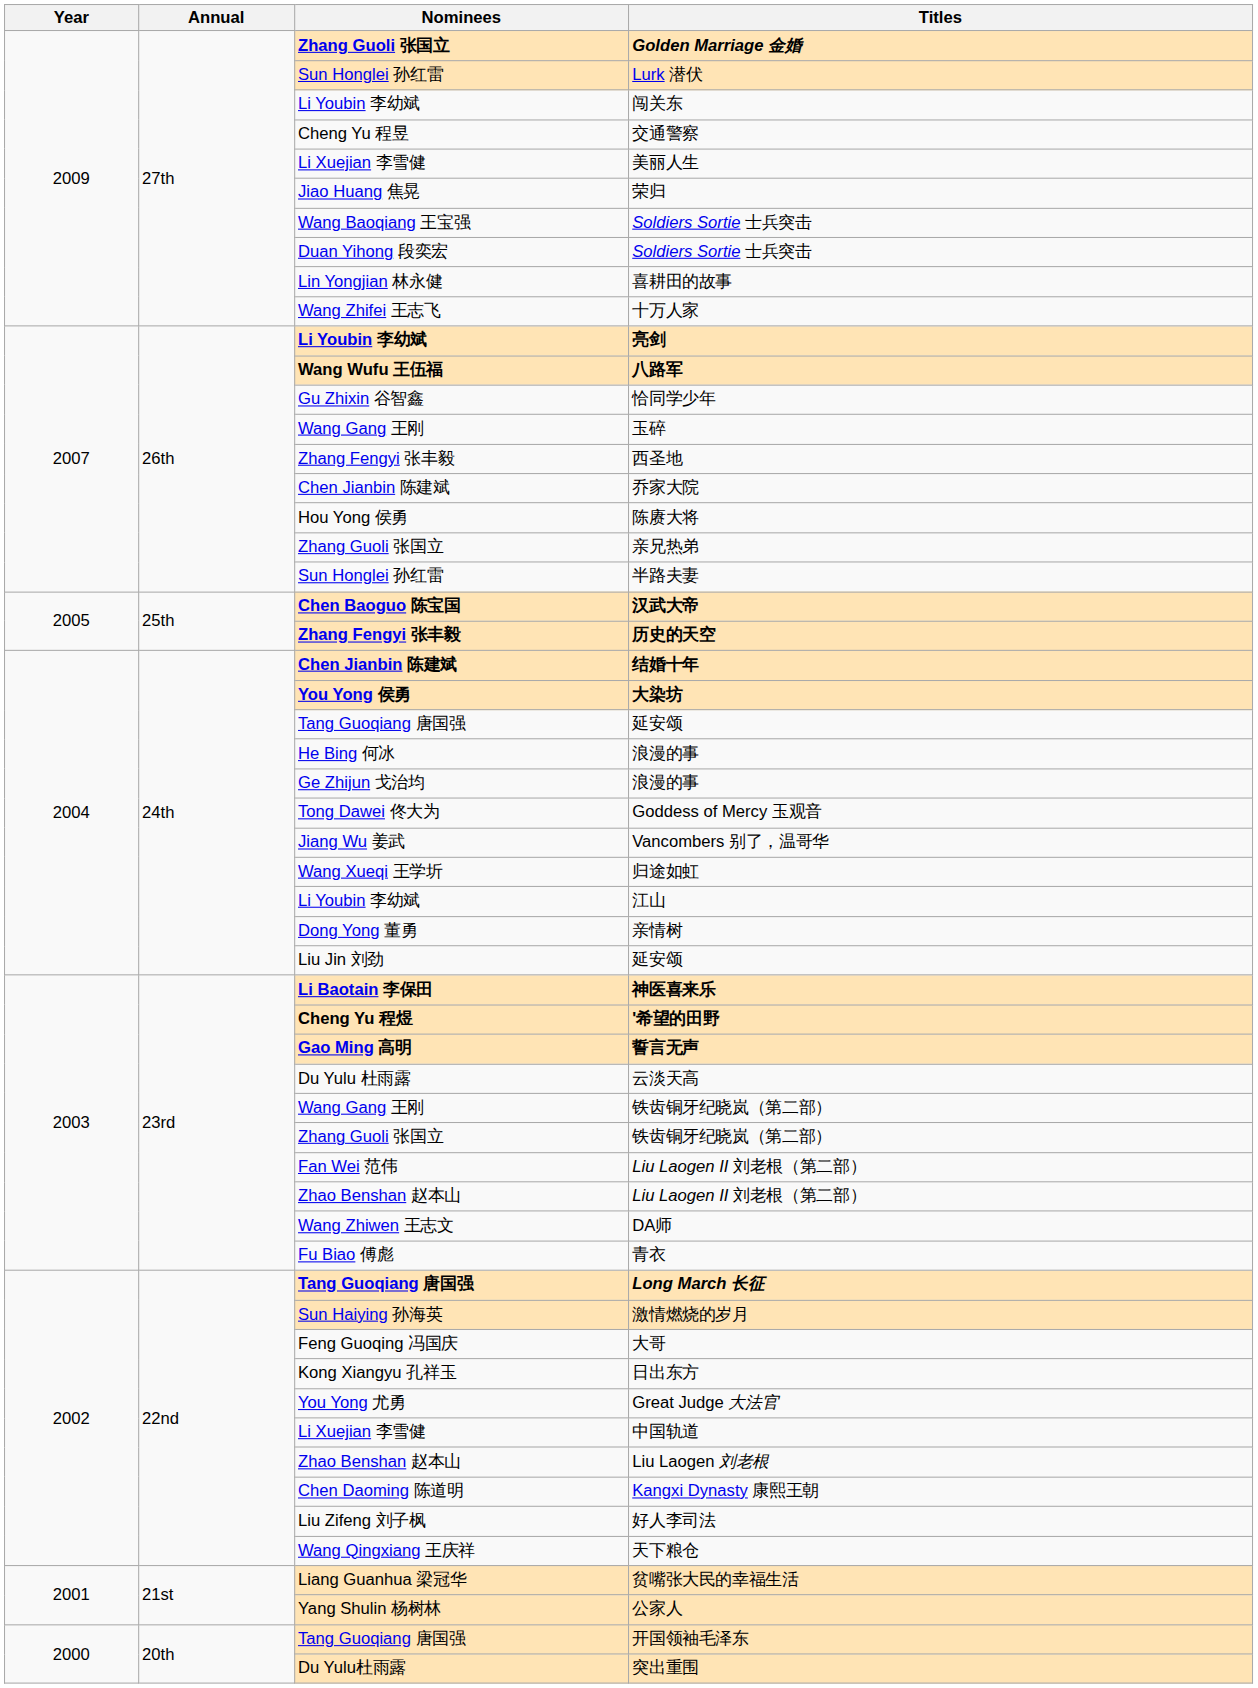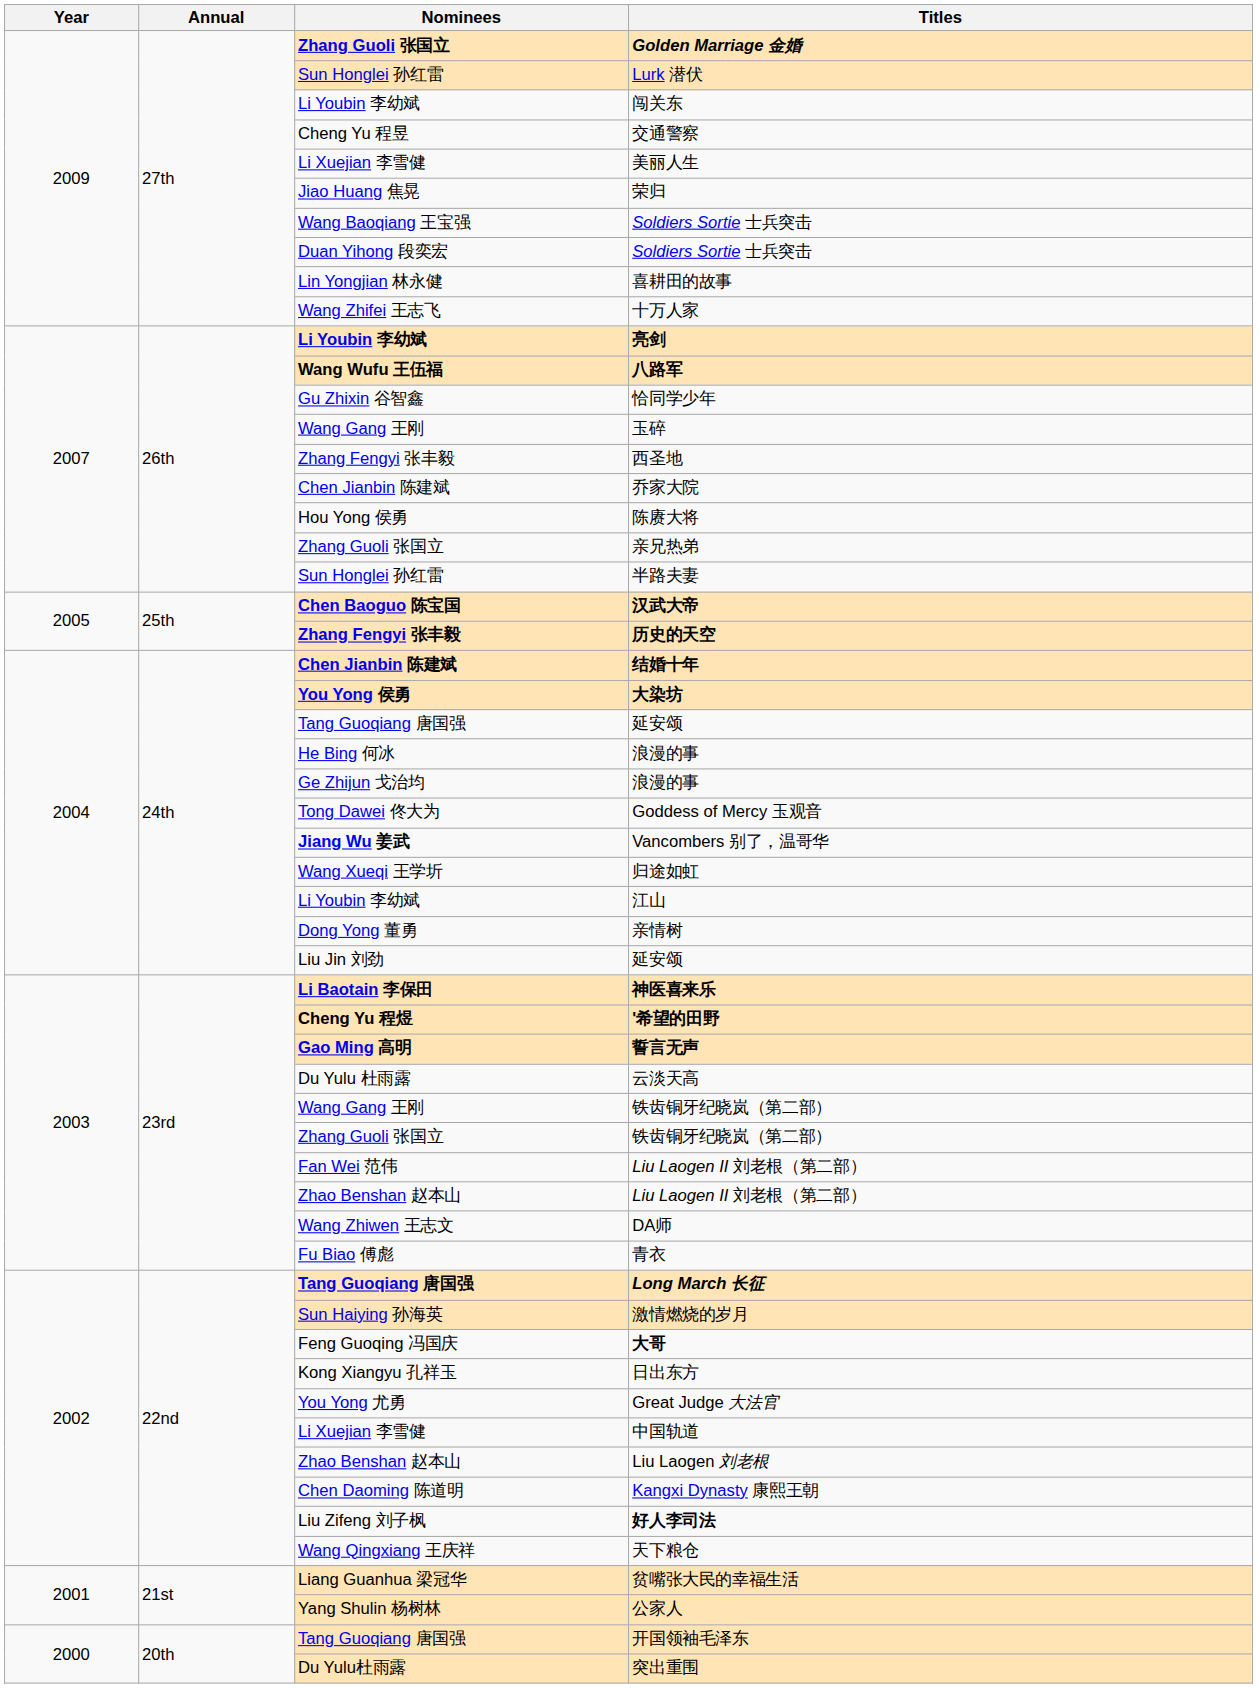(351, 841) normal -> (354, 841) bold
(649, 1343) normal -> (649, 1343) bold
(674, 1520) normal -> (674, 1520) bold
